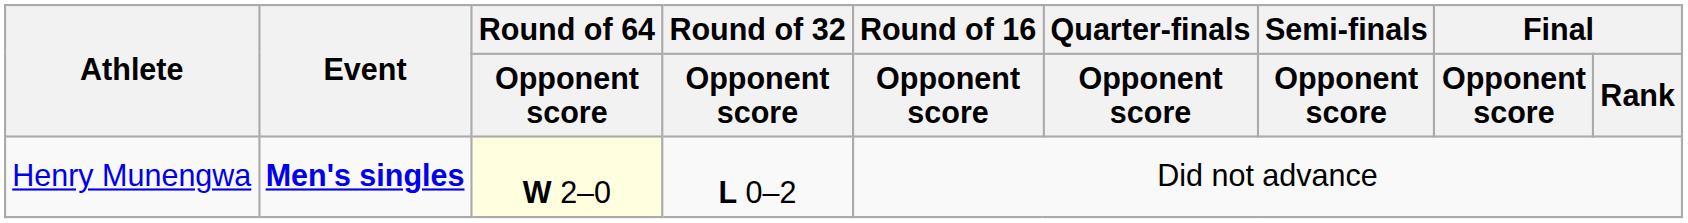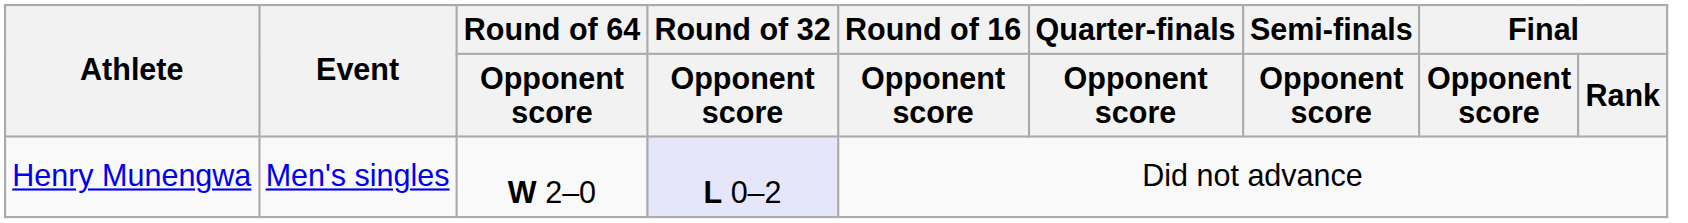(365, 177) bold -> (358, 177) normal
(567, 194) lightyellow background -> (552, 194) no background
(757, 194) no background -> (743, 194) lavender background
